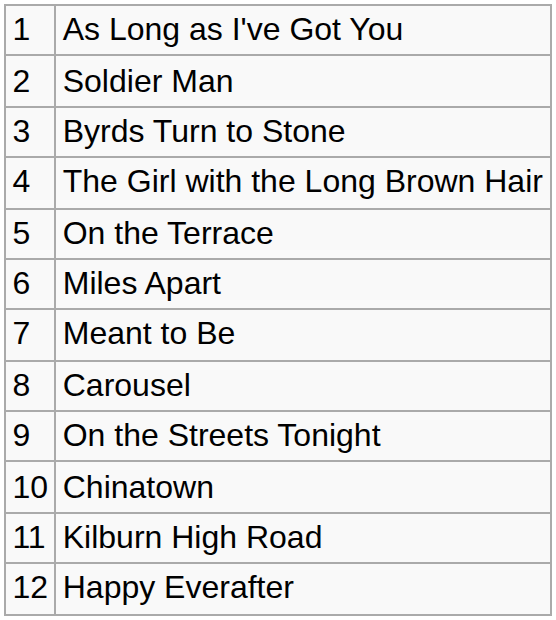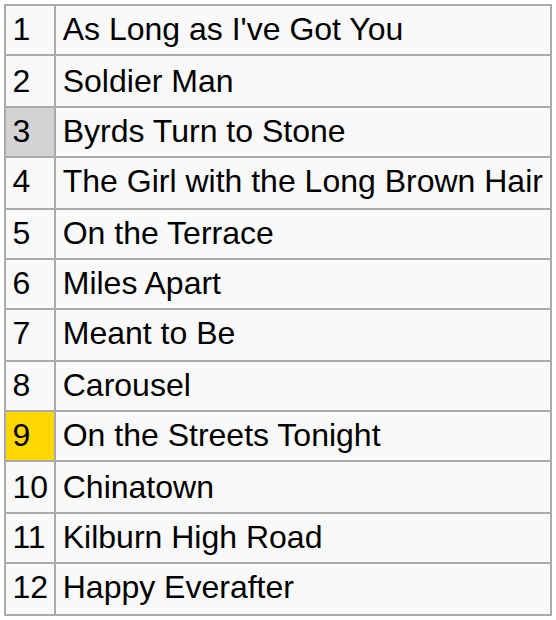(21, 131) no background -> (21, 131) lightgrey background
(21, 435) no background -> (21, 435) gold background
